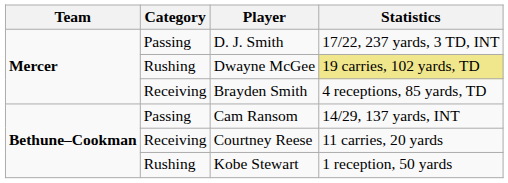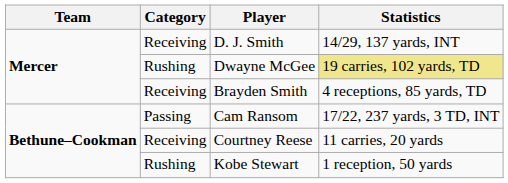(167, 41) Passing -> (175, 41) Receiving
(411, 41) 17/22, 237 yards, 3 TD, INT -> (391, 41) 14/29, 137 yards, INT
(391, 115) 14/29, 137 yards, INT -> (411, 115) 17/22, 237 yards, 3 TD, INT
